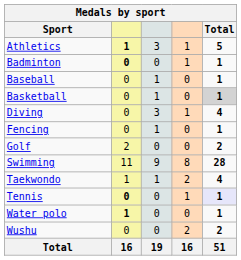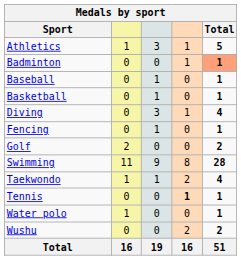(126, 46) bold -> (126, 46) normal
(126, 63) bold -> (126, 63) normal
(220, 63) no background -> (220, 63) lightsalmon background
(220, 96) lightgrey background -> (220, 96) no background
(126, 196) bold -> (126, 196) normal
(187, 196) normal -> (187, 196) bold
(220, 196) lavender background -> (220, 196) no background
(126, 213) bold -> (126, 213) normal
